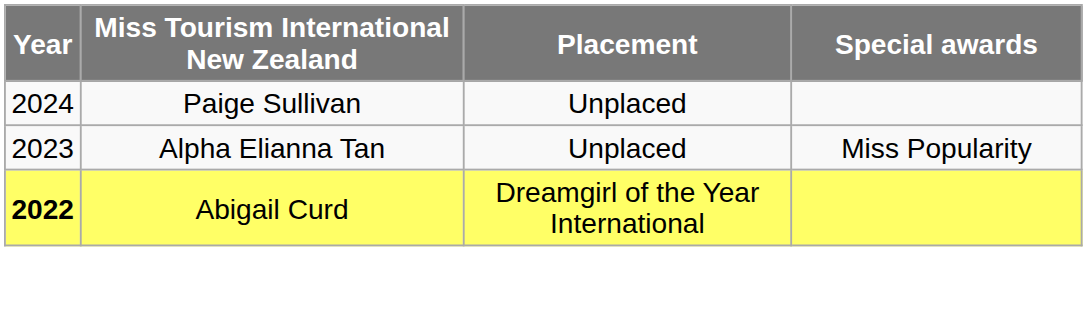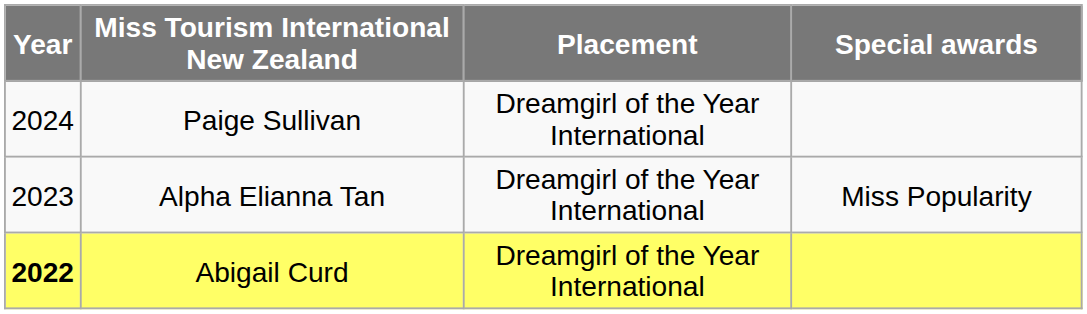(627, 103) Unplaced -> (627, 119) Dreamgirl of the Year International
(627, 148) Unplaced -> (627, 195) Dreamgirl of the Year International
